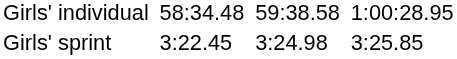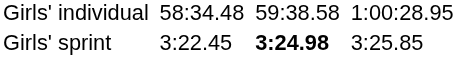(291, 43) normal -> (292, 43) bold
